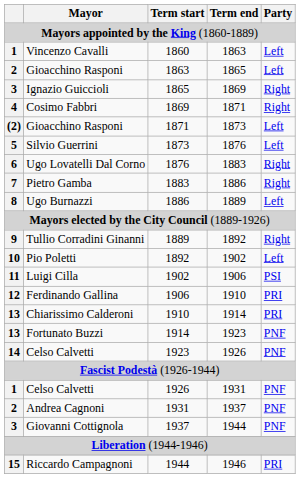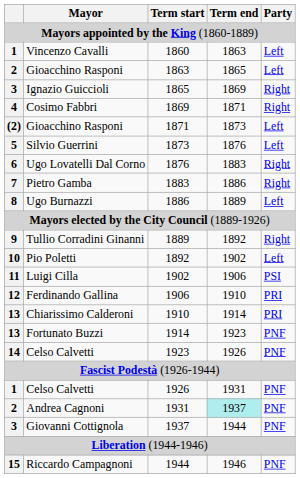(234, 408) no background -> (234, 408) paleturquoise background
(273, 464) PRI -> (275, 464) PNF
